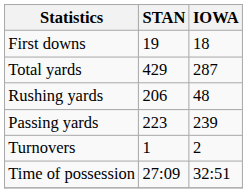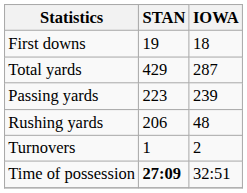rows swapped: (56, 95) <-> (53, 122)
(161, 174) normal -> (162, 174) bold
